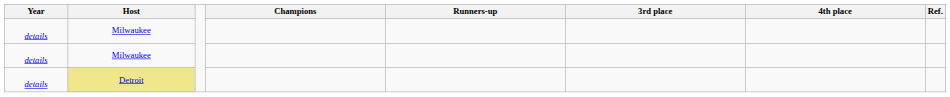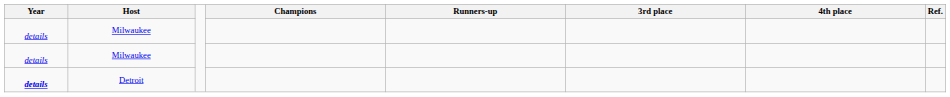(36, 85) normal -> (36, 85) bold
(131, 80) khaki background -> (131, 80) no background
